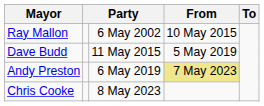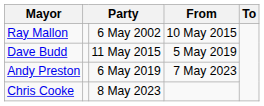(205, 71) khaki background -> (205, 71) no background
